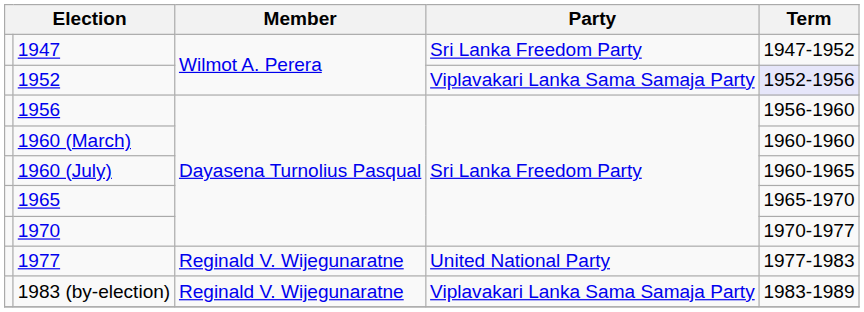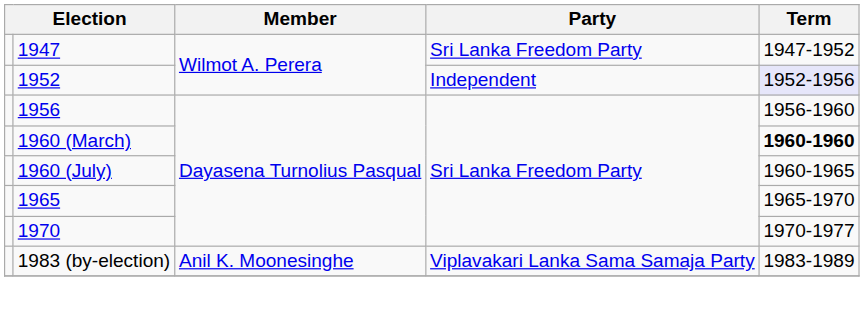(592, 79) Viplavakari Lanka Sama Samaja Party -> (483, 79) Independent
(809, 140) normal -> (809, 140) bold
- row: (39, 261)
(291, 291) Reginald V. Wijegunaratne -> (266, 261) Anil K. Moonesinghe
